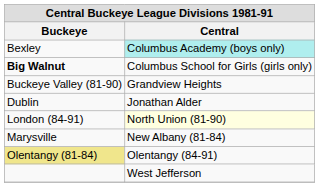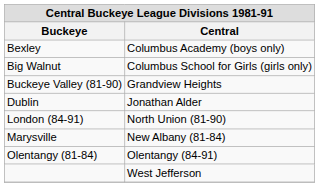(206, 48) paleturquoise background -> (206, 48) no background
(36, 66) bold -> (34, 66) normal
(177, 119) lightyellow background -> (177, 119) no background
(52, 155) khaki background -> (52, 155) no background
